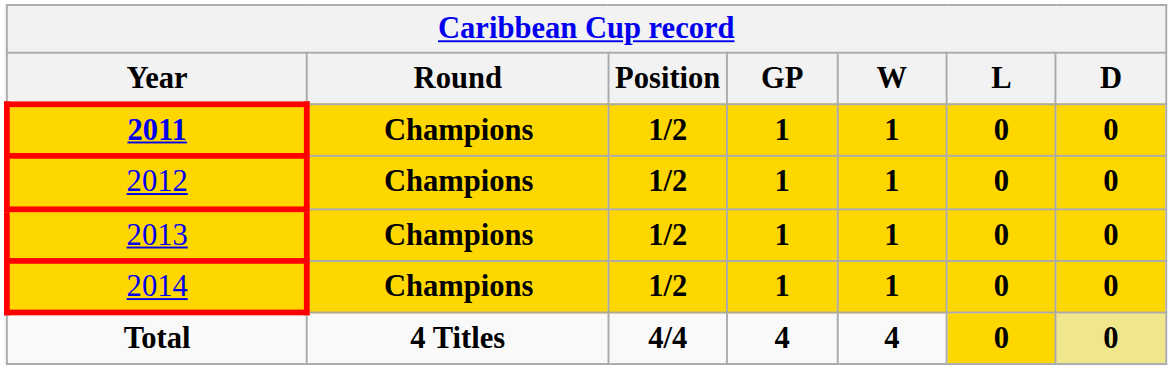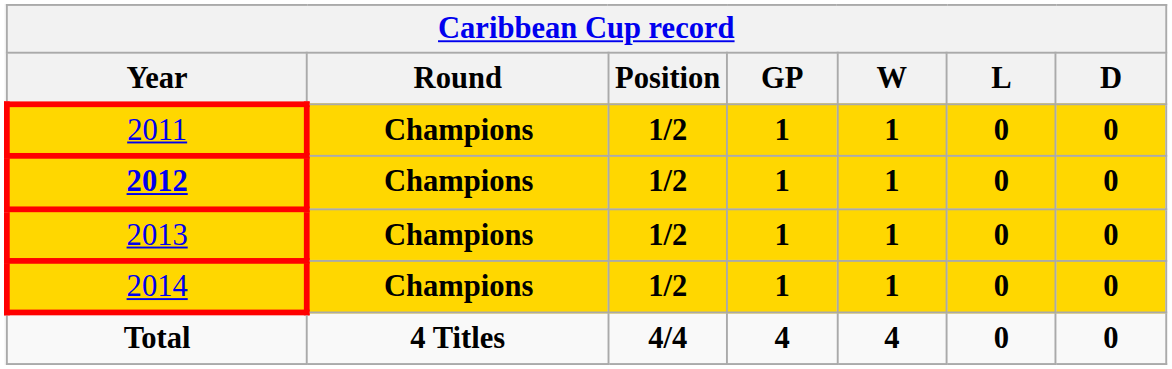(157, 129) bold -> (157, 129) normal
(157, 181) normal -> (157, 181) bold
(1001, 337) gold background -> (1001, 337) no background
(1111, 337) khaki background -> (1111, 337) no background
